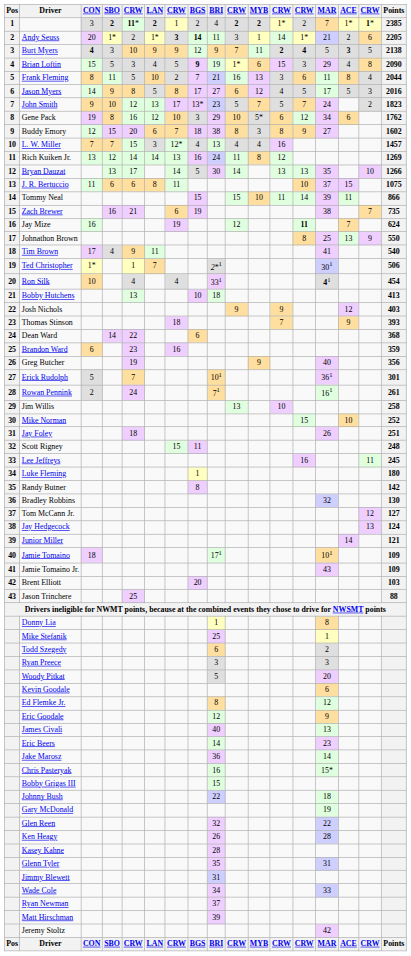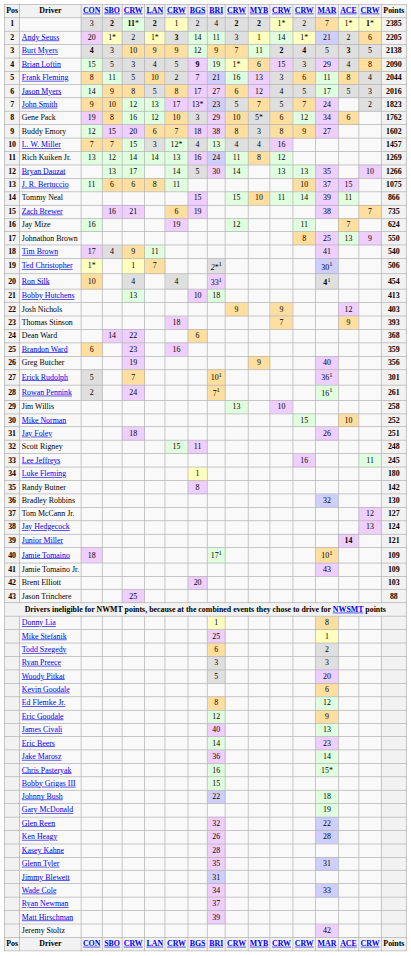(198, 38) bold -> (198, 38) normal
(304, 225) bold -> (304, 225) normal
(348, 541) normal -> (348, 541) bold
